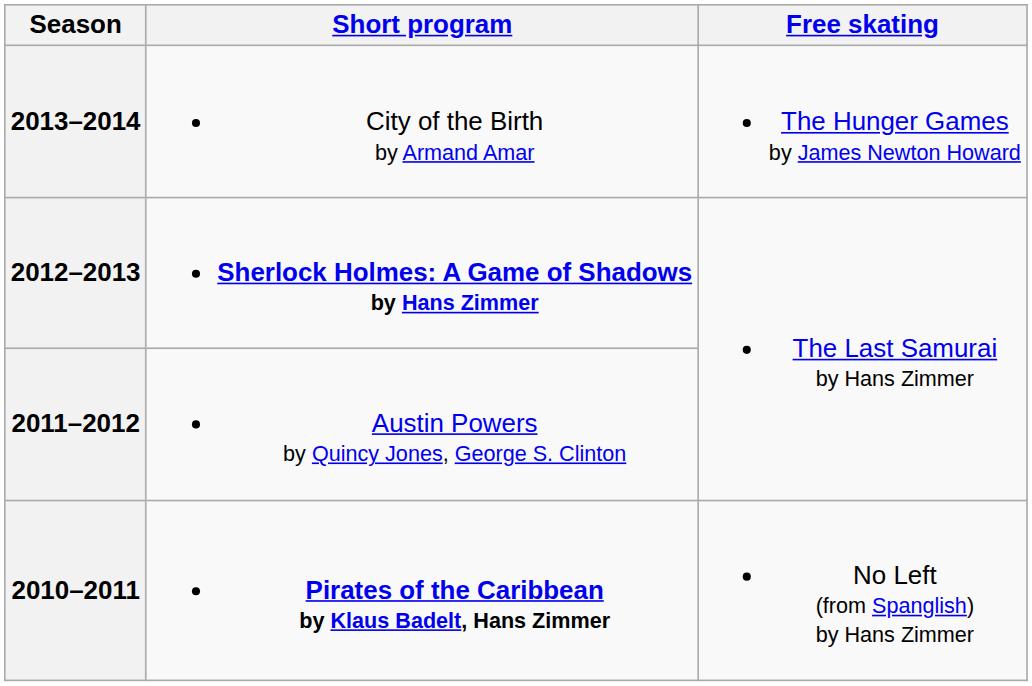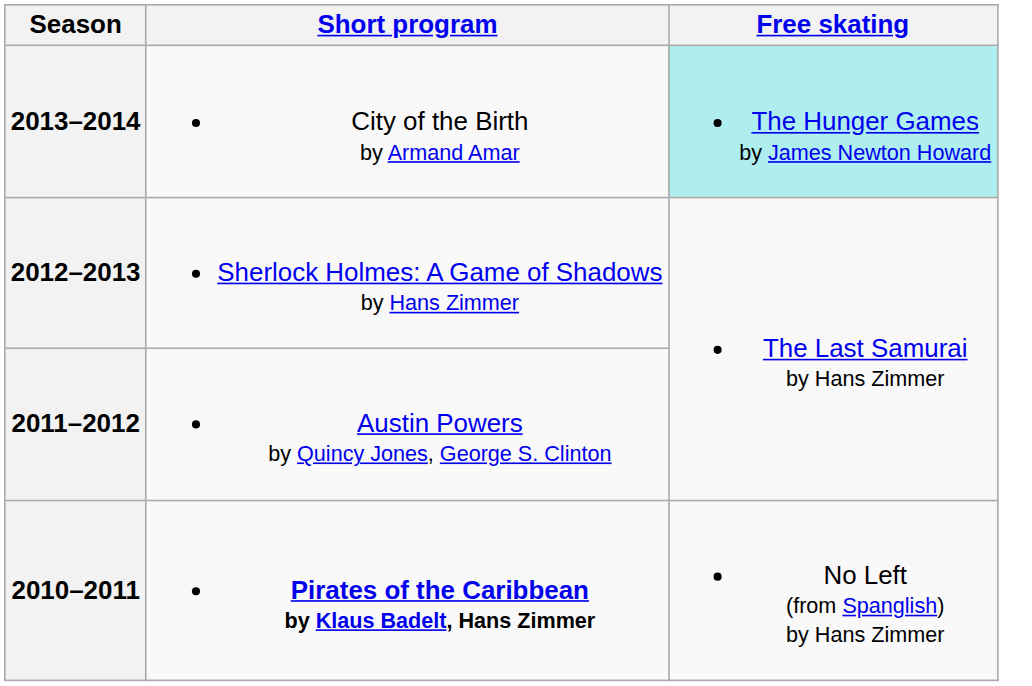(862, 136) no background -> (833, 136) paleturquoise background
(422, 287) bold -> (407, 287) normal
